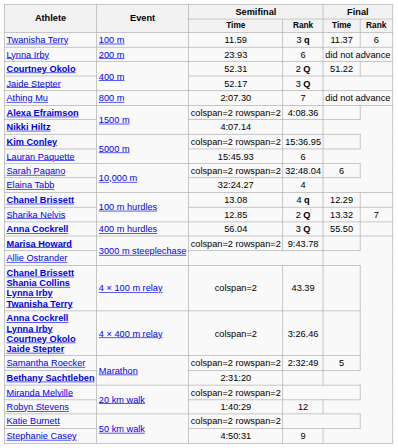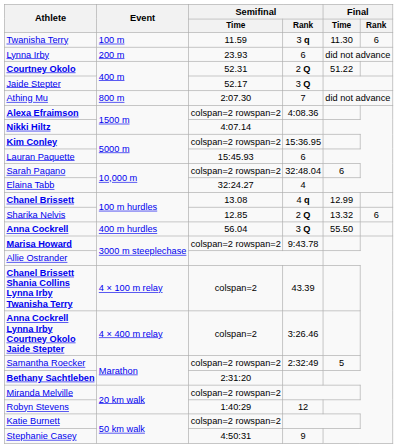(342, 40) 11.37 -> (342, 40) 11.30
(342, 200) 12.29 -> (342, 200) 12.99
(376, 215) 7 -> (376, 215) 6
